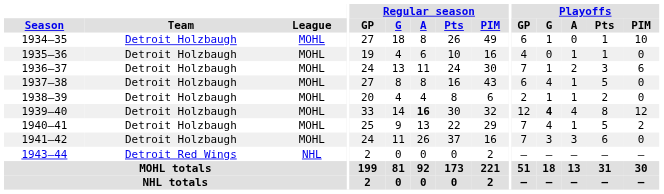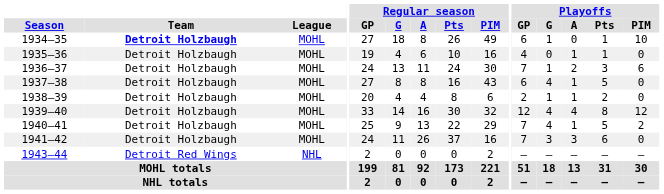(181, 40) normal -> (181, 40) bold
(423, 111) bold -> (423, 111) normal
(549, 111) bold -> (549, 111) normal
